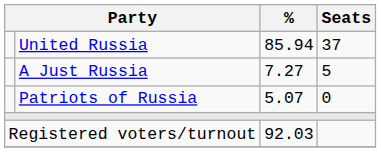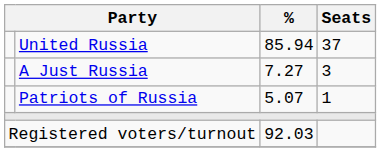(327, 72) 5 -> (327, 72) 3
(327, 99) 0 -> (327, 99) 1
